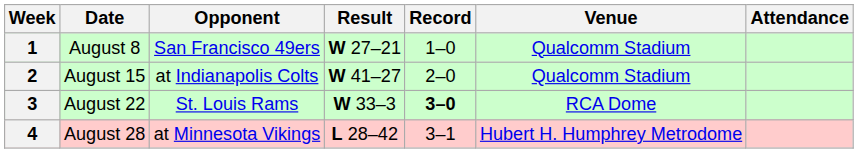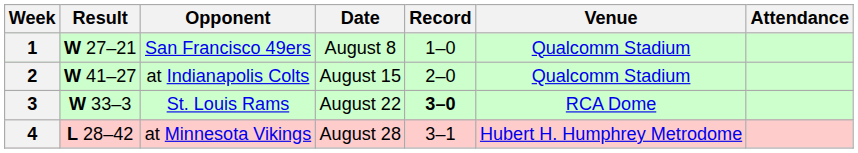columns swapped: (105, 18) <-> (365, 18)
